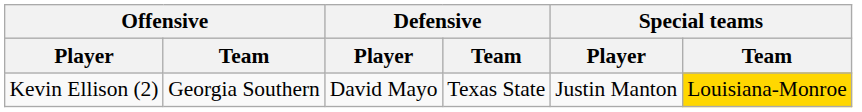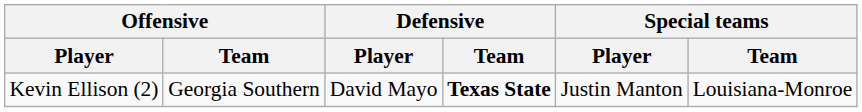(496, 89) normal -> (499, 89) bold
(767, 89) gold background -> (772, 89) no background
